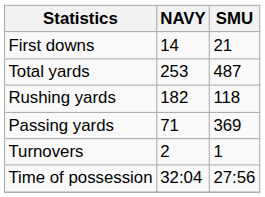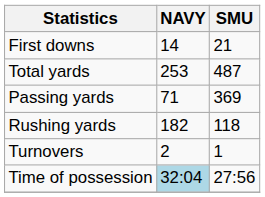rows swapped: (62, 98) <-> (61, 125)
(181, 178) no background -> (181, 178) lightblue background
